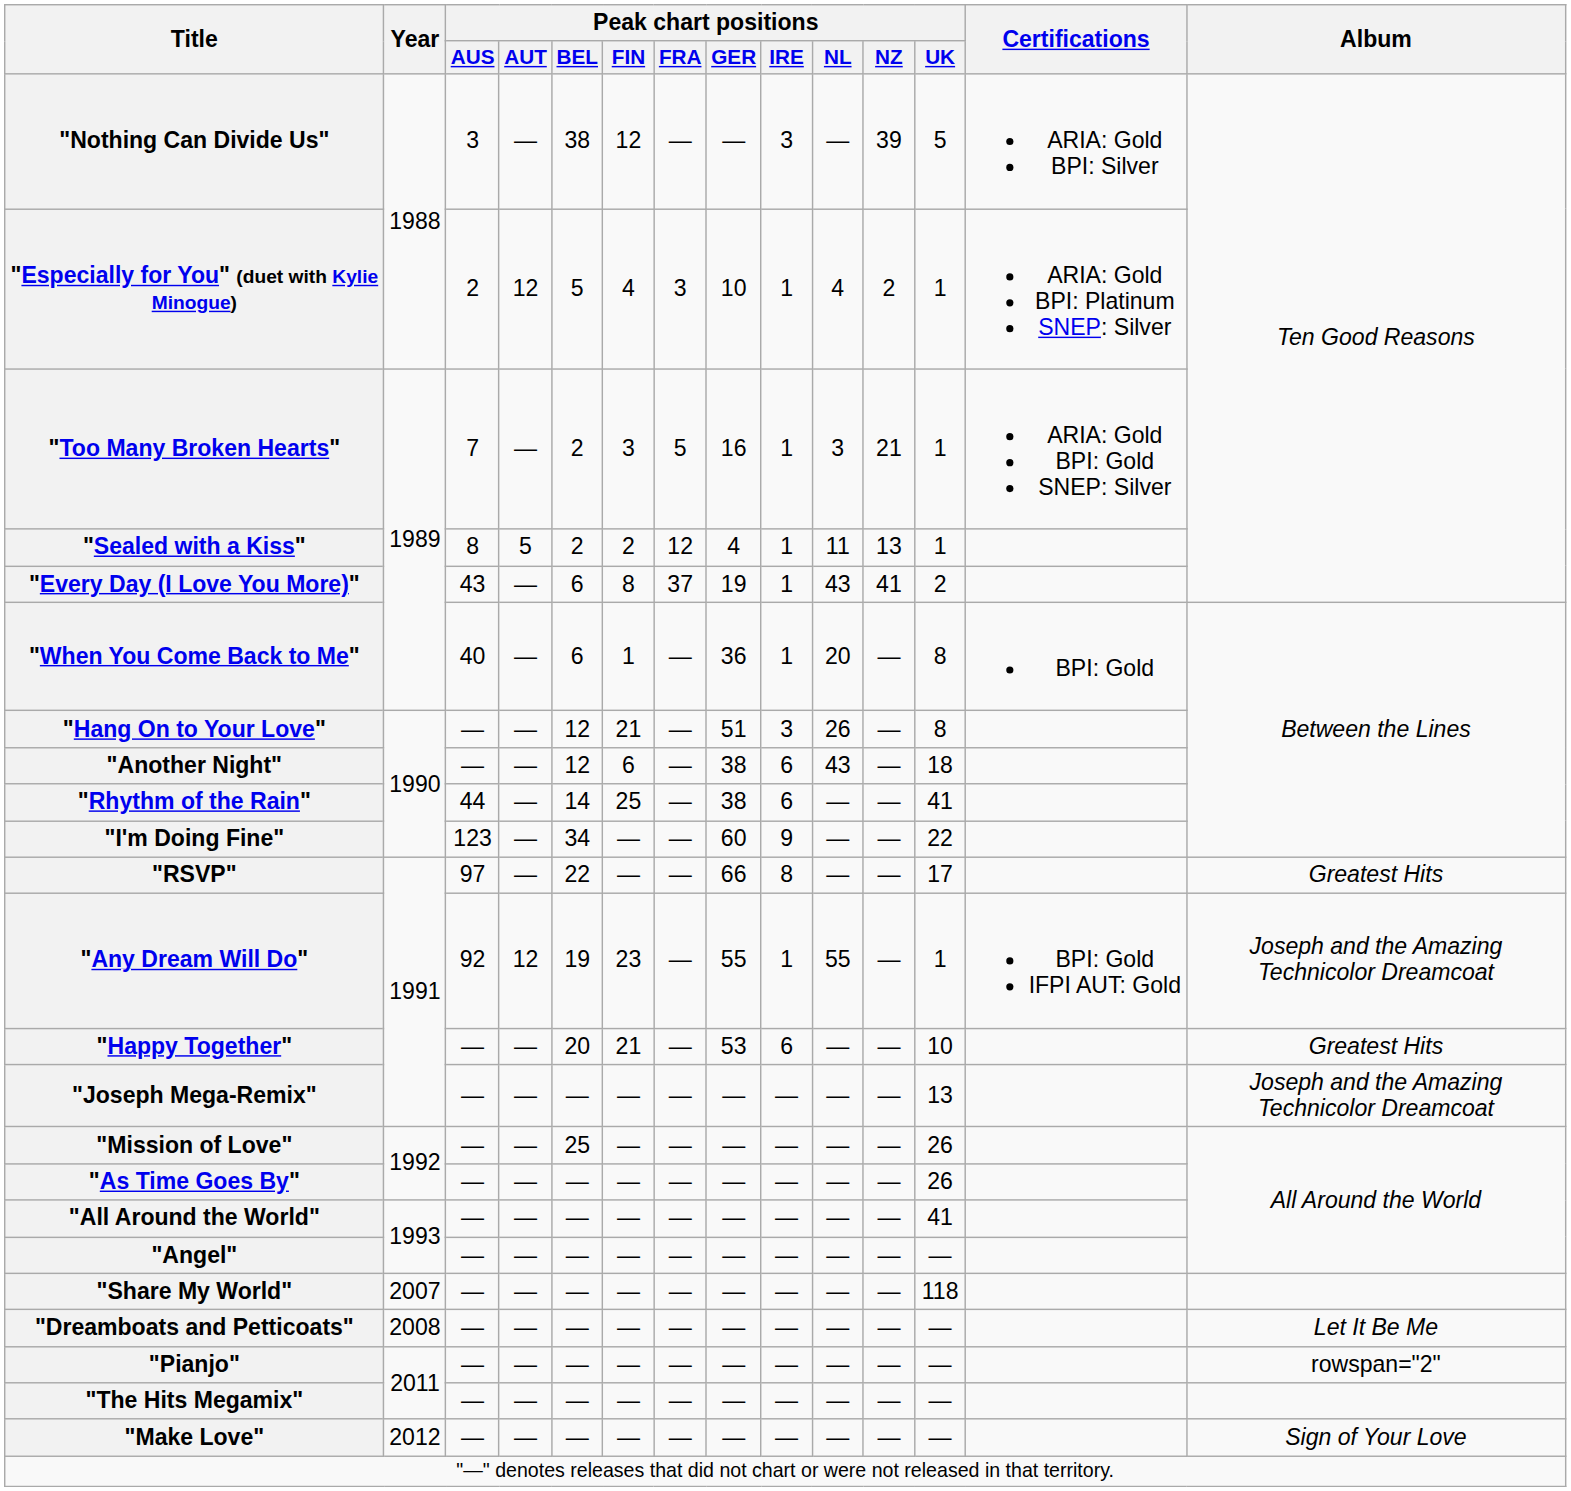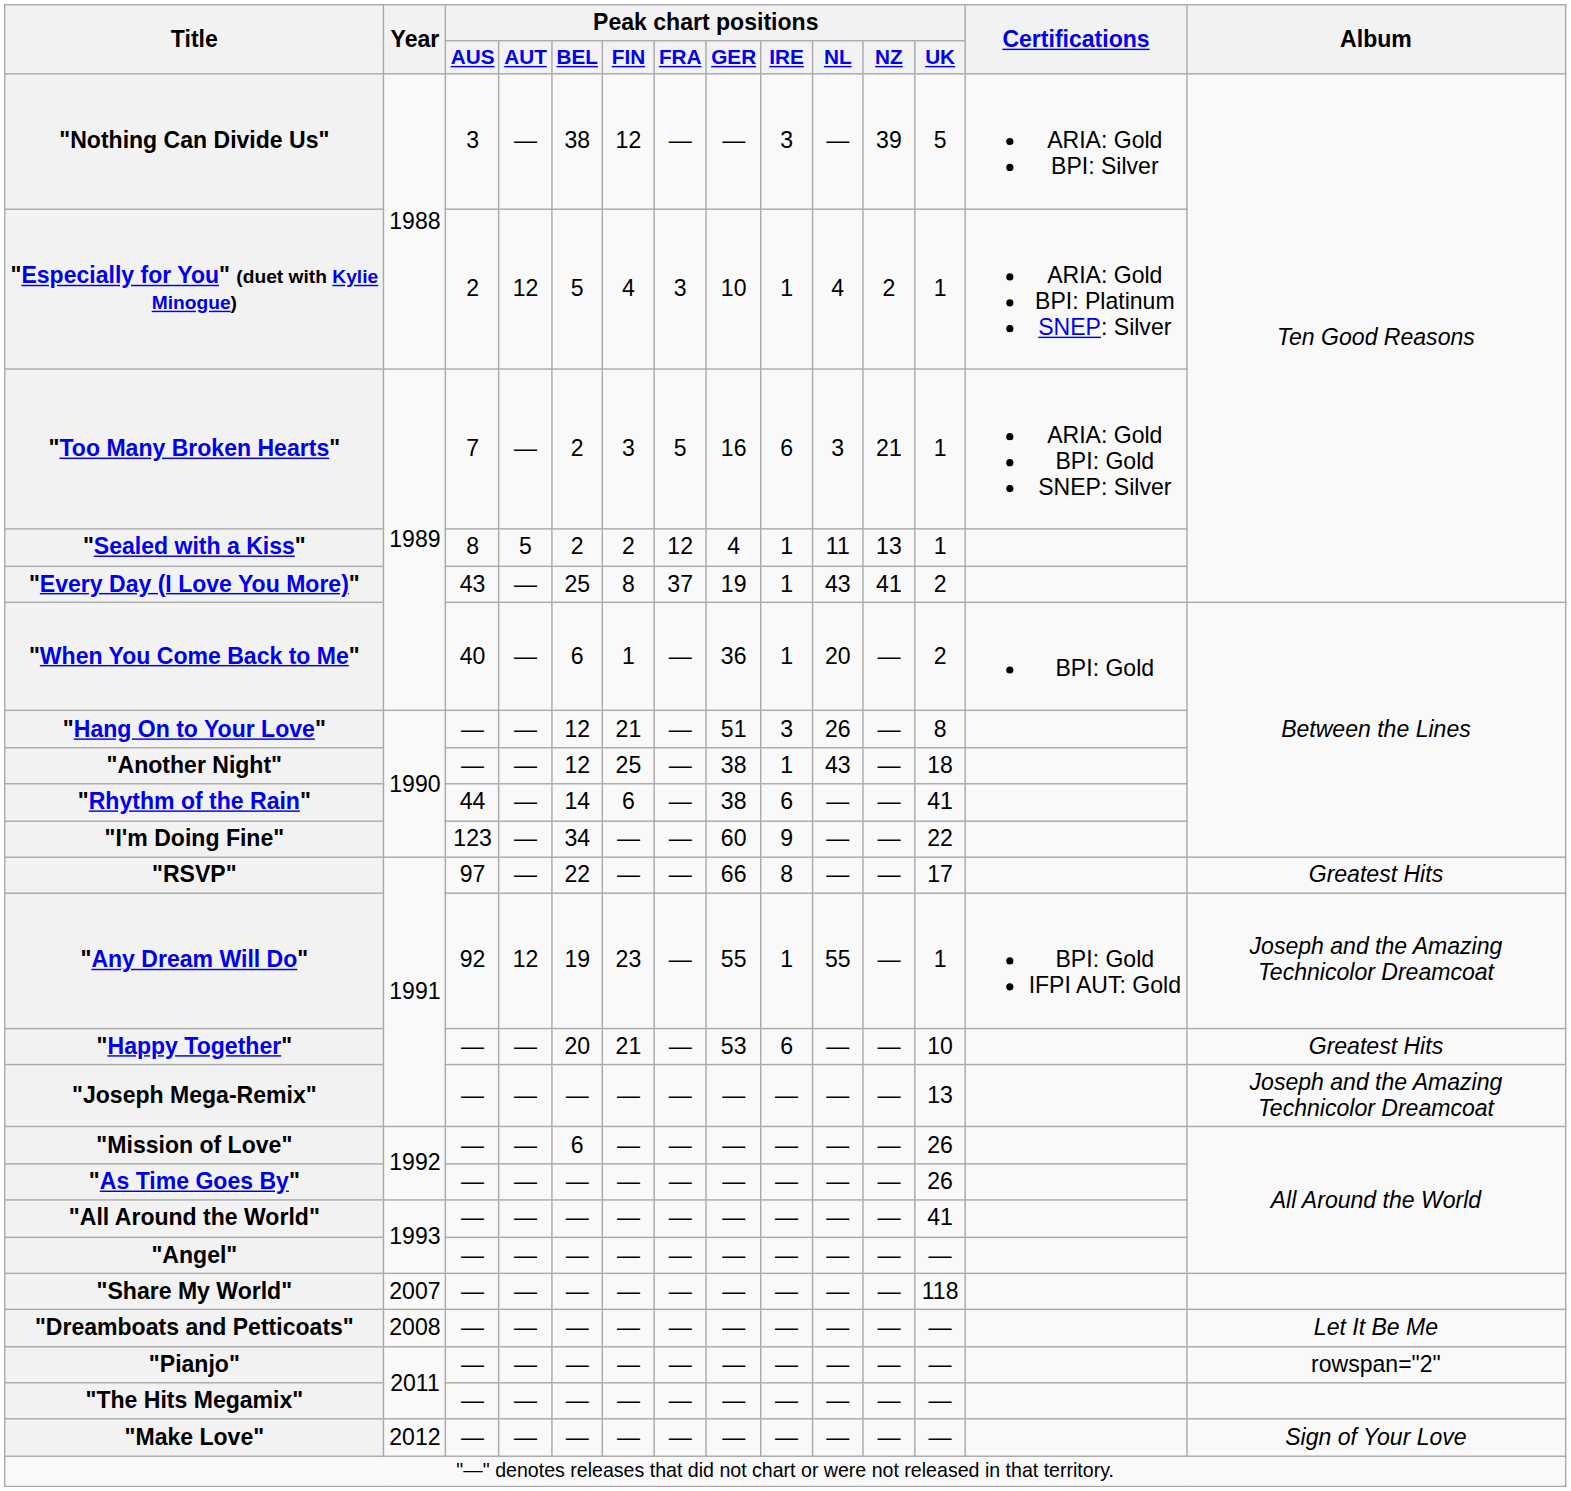(787, 448) 1 -> (787, 448) 6
(577, 583) 6 -> (577, 583) 25
(940, 656) 8 -> (940, 656) 2
(628, 765) 6 -> (628, 765) 25
(787, 765) 6 -> (787, 765) 1
(628, 801) 25 -> (628, 801) 6
(577, 1145) 25 -> (577, 1145) 6
